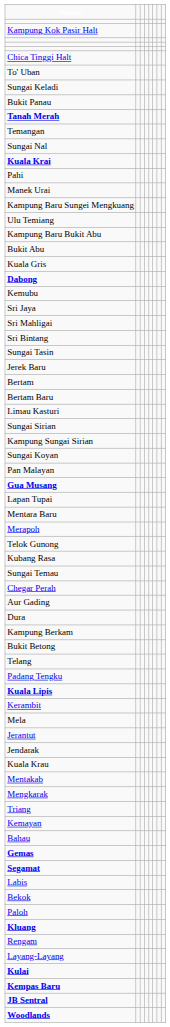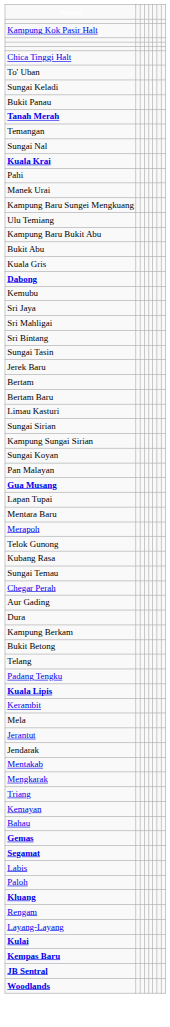- row: (28, 765)
- row: (19, 897)
